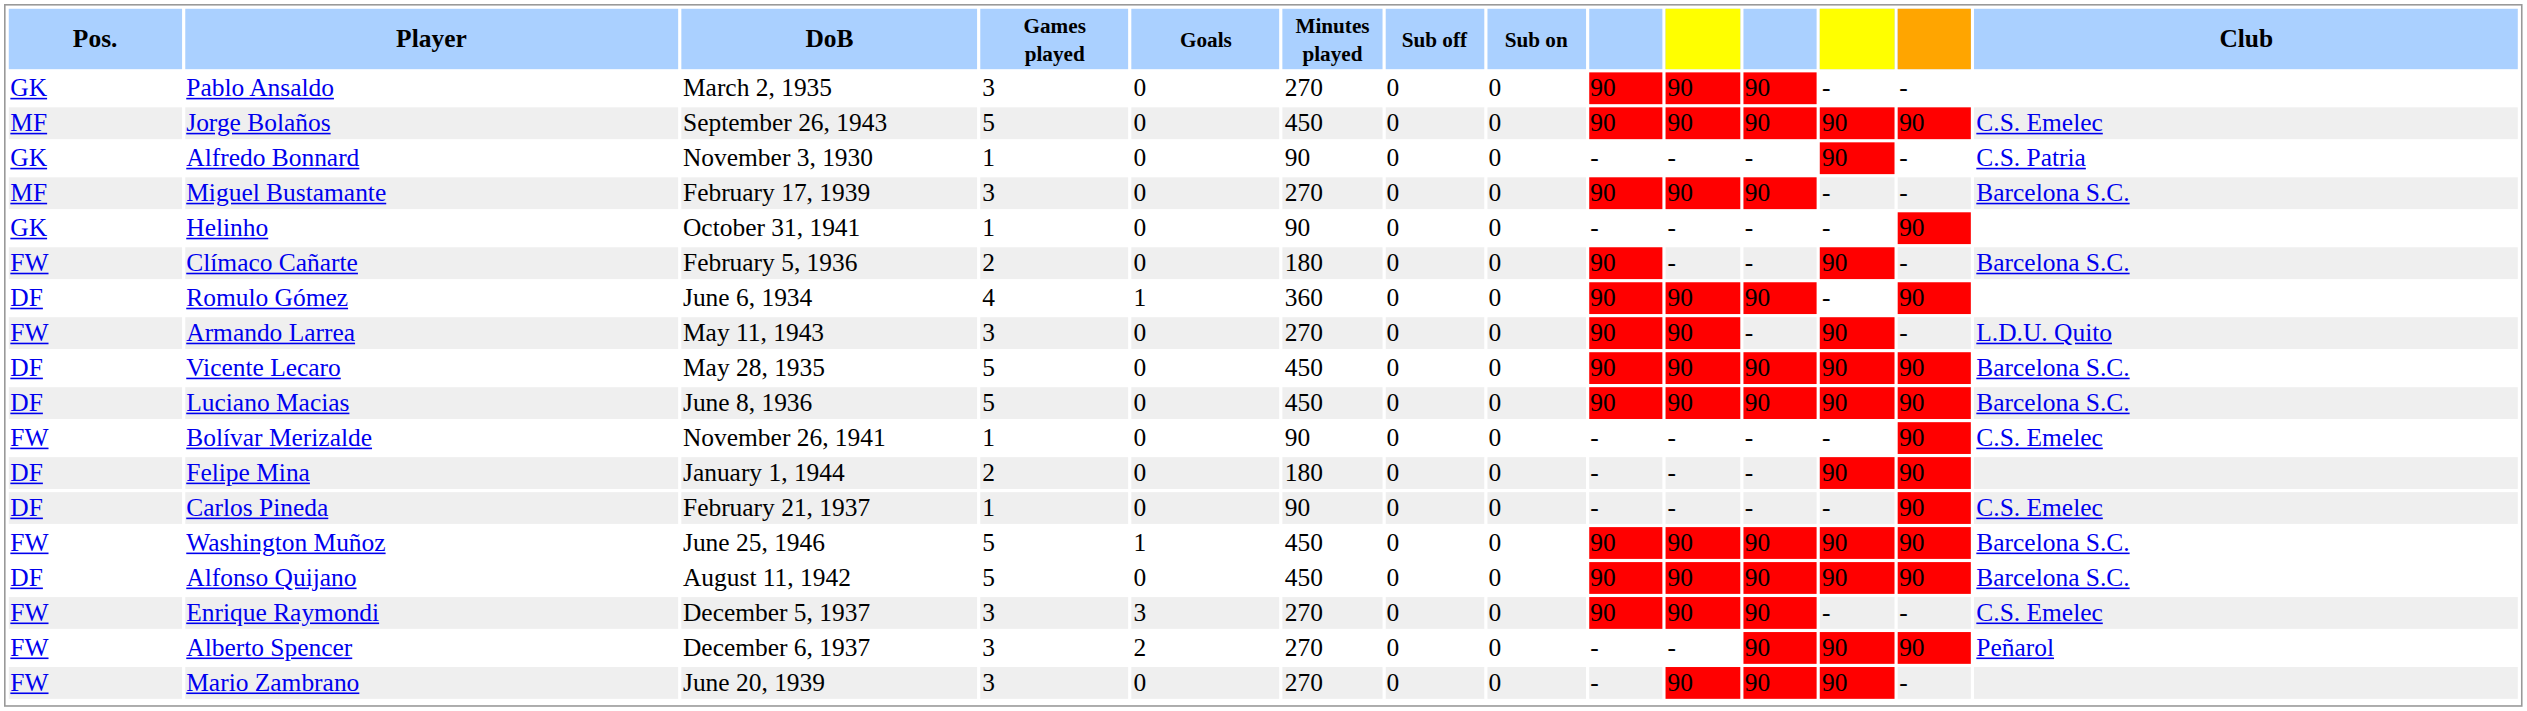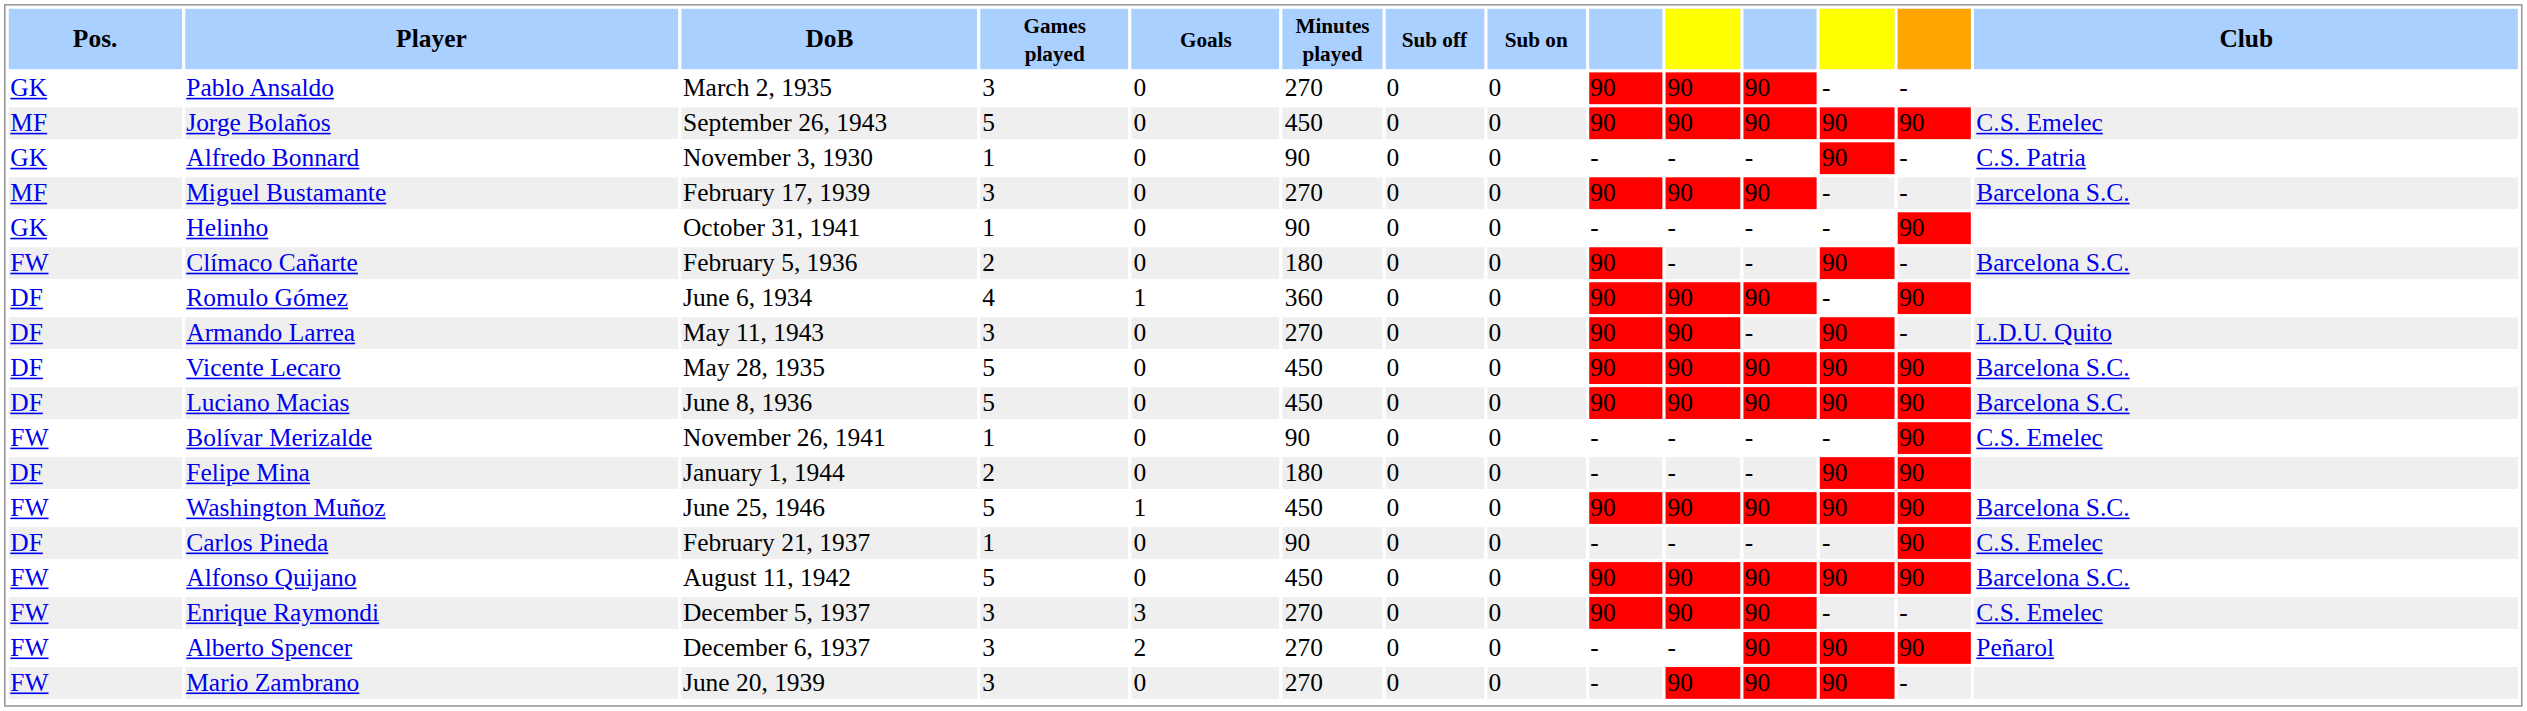(29, 332) FW -> (27, 332) DF
rows swapped: (286, 542) <-> (257, 507)
(27, 577) DF -> (29, 577) FW
